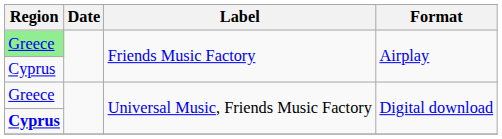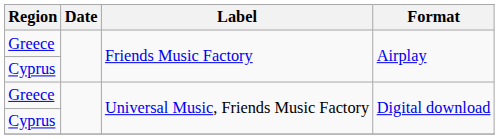(31, 43) lightgreen background -> (31, 43) no background
(34, 120) bold -> (32, 120) normal
